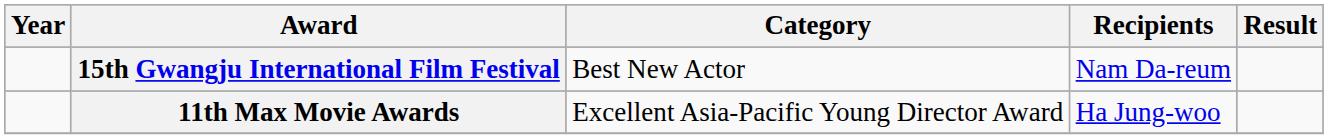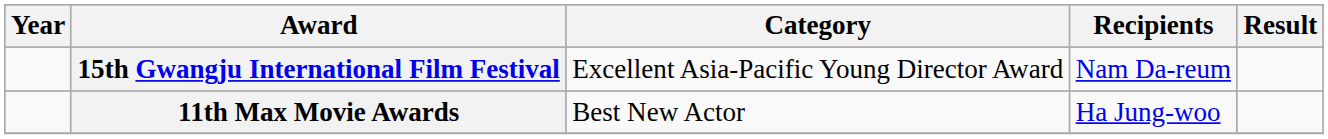(659, 68) Best New Actor -> (818, 68) Excellent Asia-Pacific Young Director Award
(818, 111) Excellent Asia-Pacific Young Director Award -> (659, 111) Best New Actor
